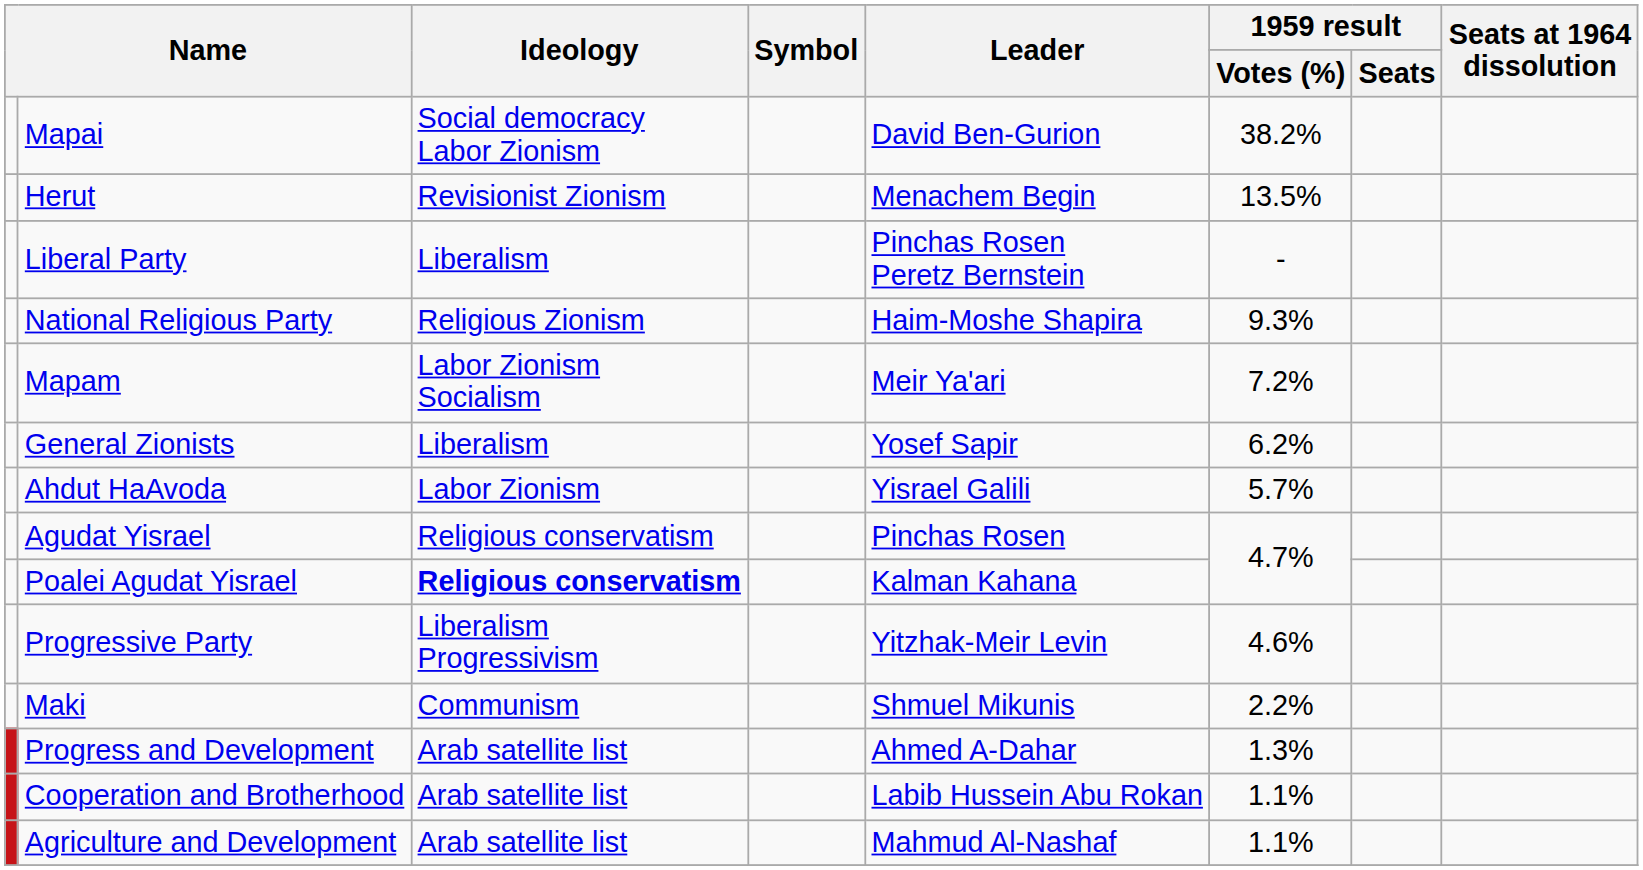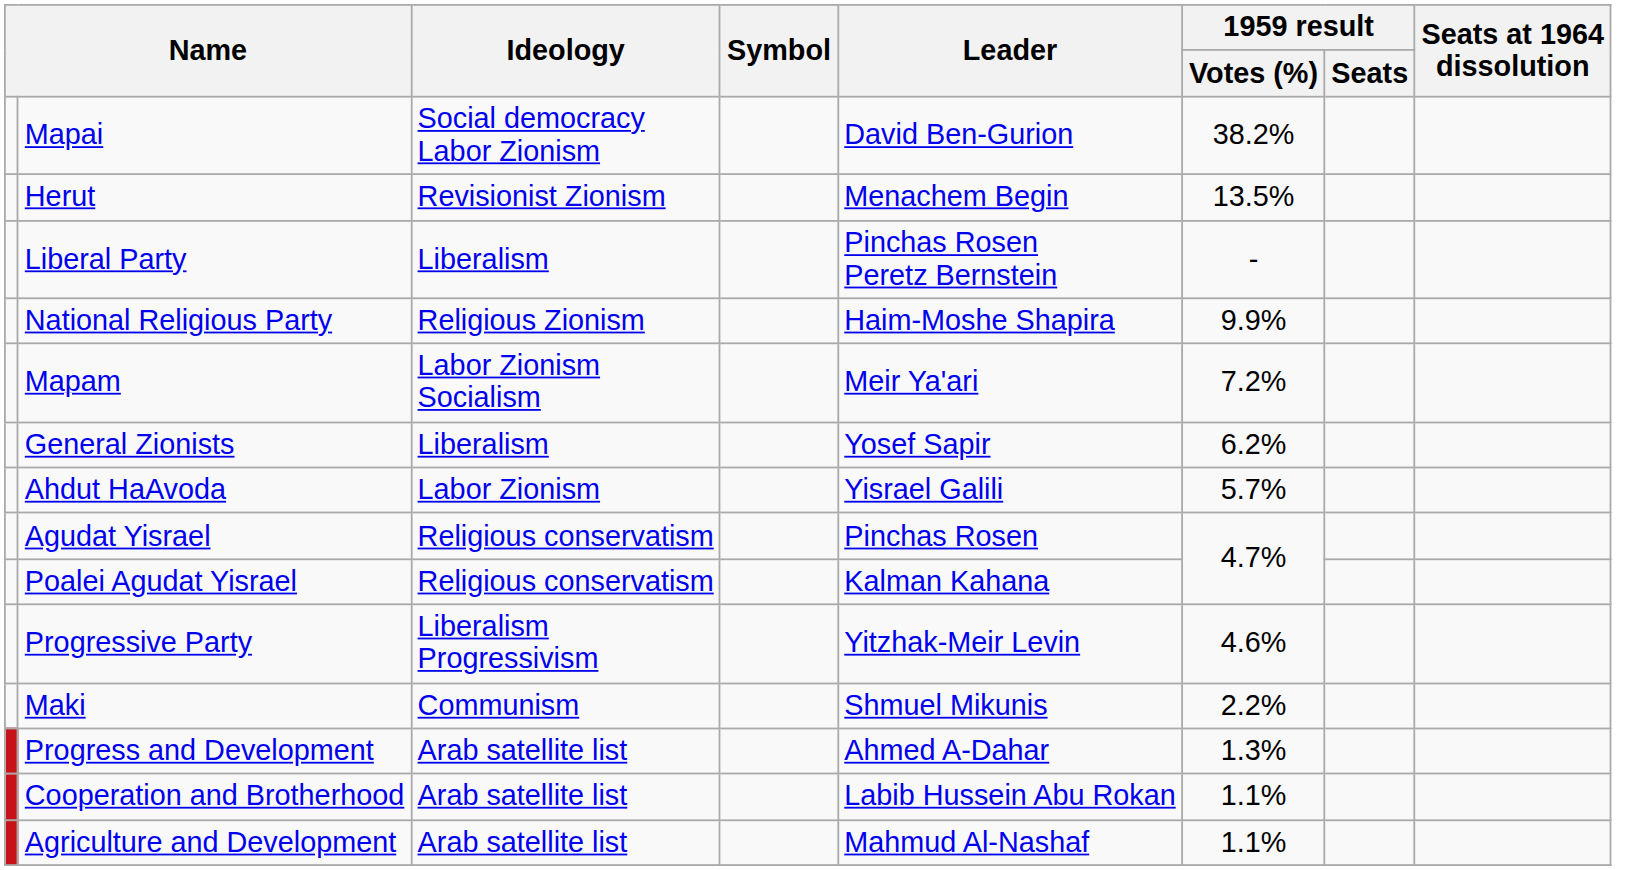(1281, 320) 9.3% -> (1254, 320) 9.9%
(579, 581) bold -> (566, 581) normal
